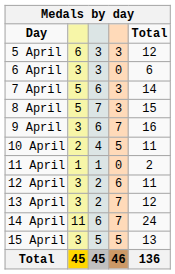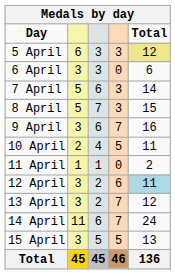(149, 52) no background -> (149, 52) khaki background
(149, 184) no background -> (149, 184) lightblue background
